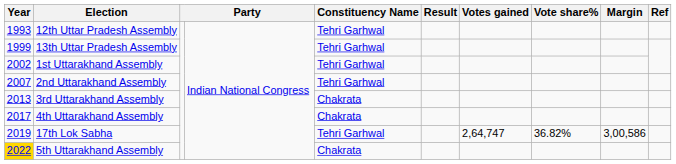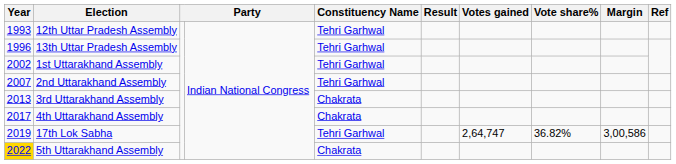(19, 47) 1999 -> (19, 47) 1996
